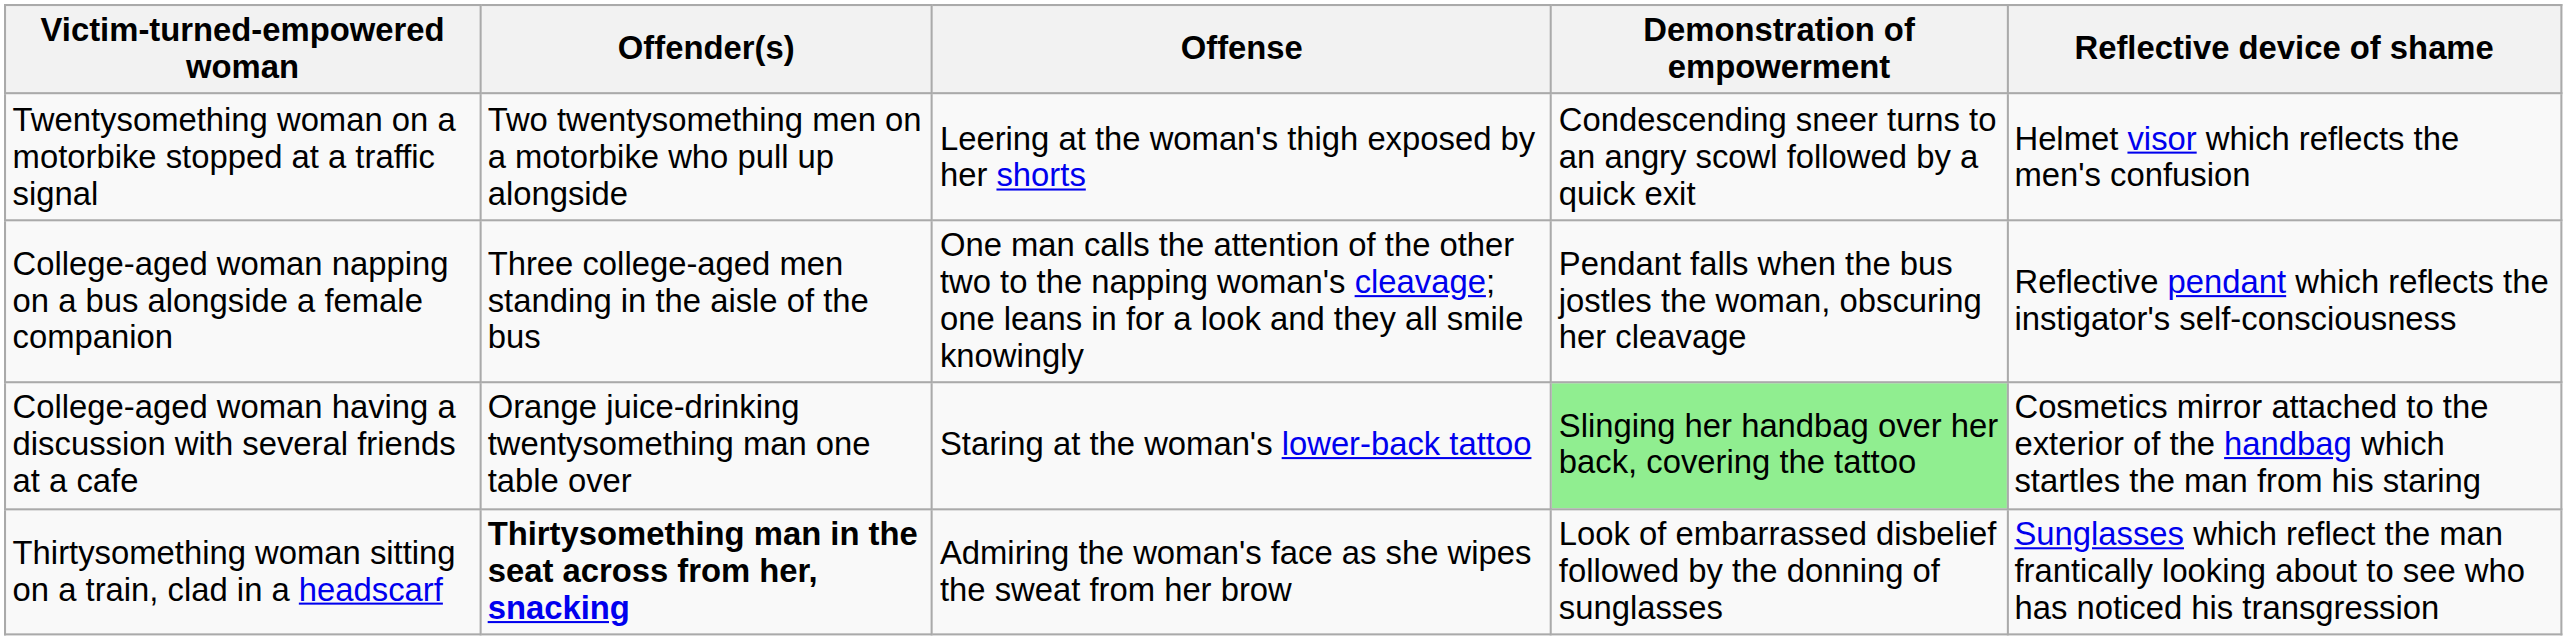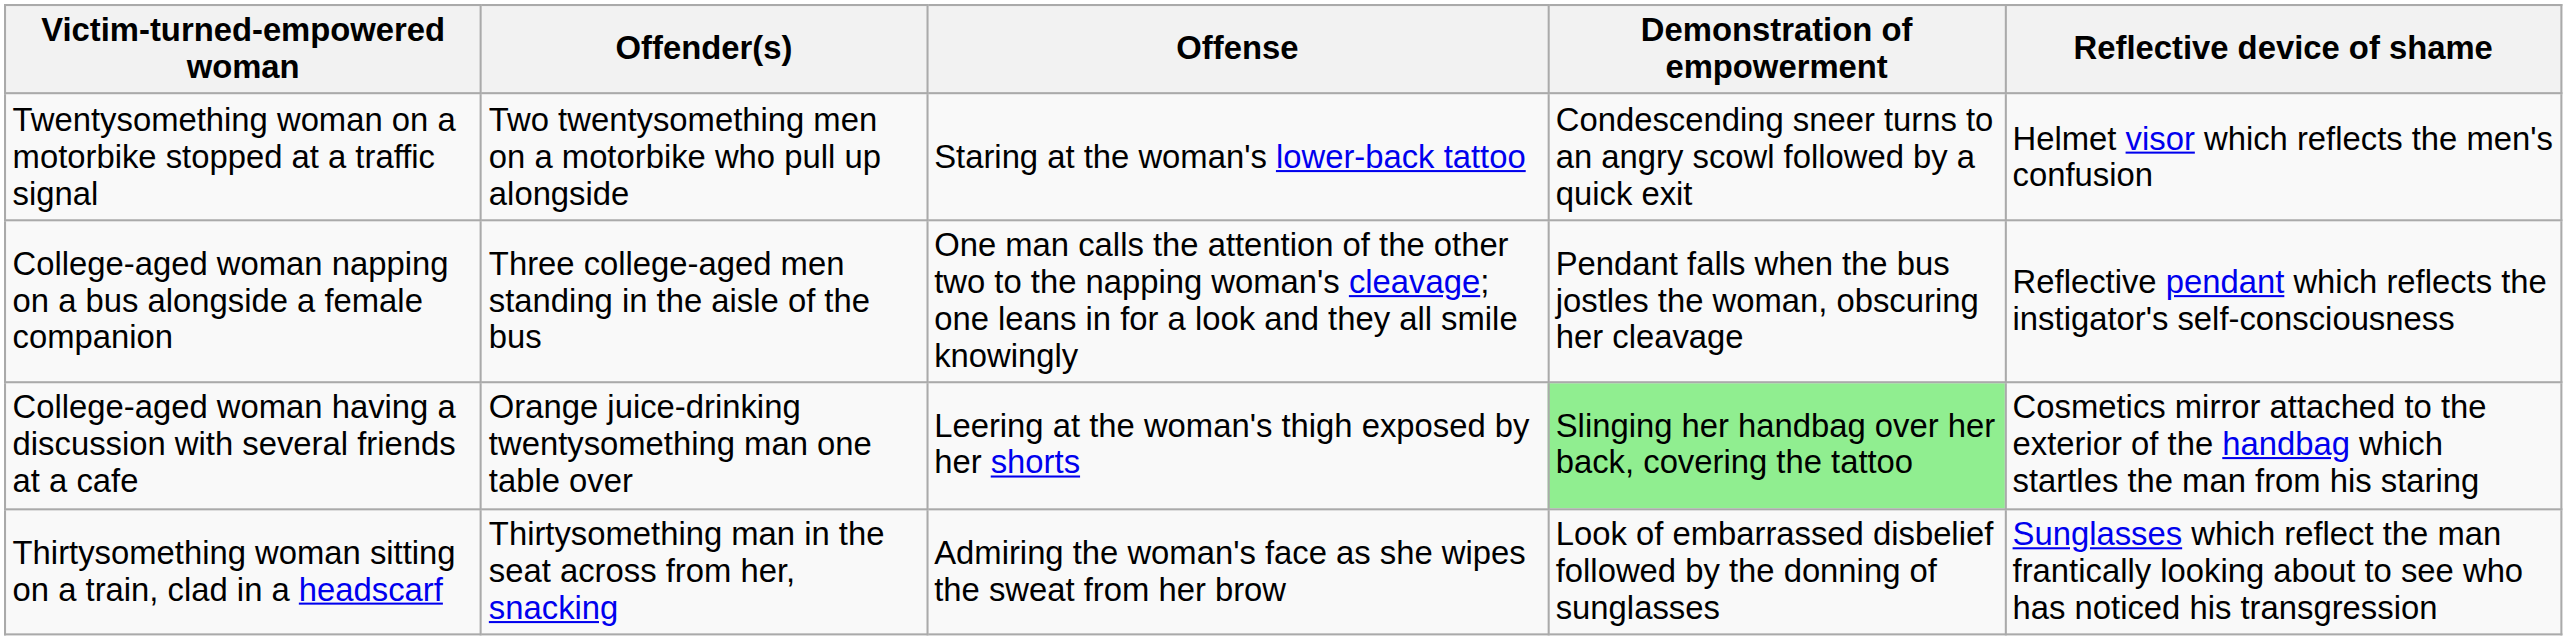(1238, 156) Leering at the woman's thigh exposed by her shorts -> (1230, 156) Staring at the woman's lower-back tattoo
(1236, 444) Staring at the woman's lower-back tattoo -> (1232, 444) Leering at the woman's thigh exposed by her shorts
(703, 570) bold -> (687, 570) normal
